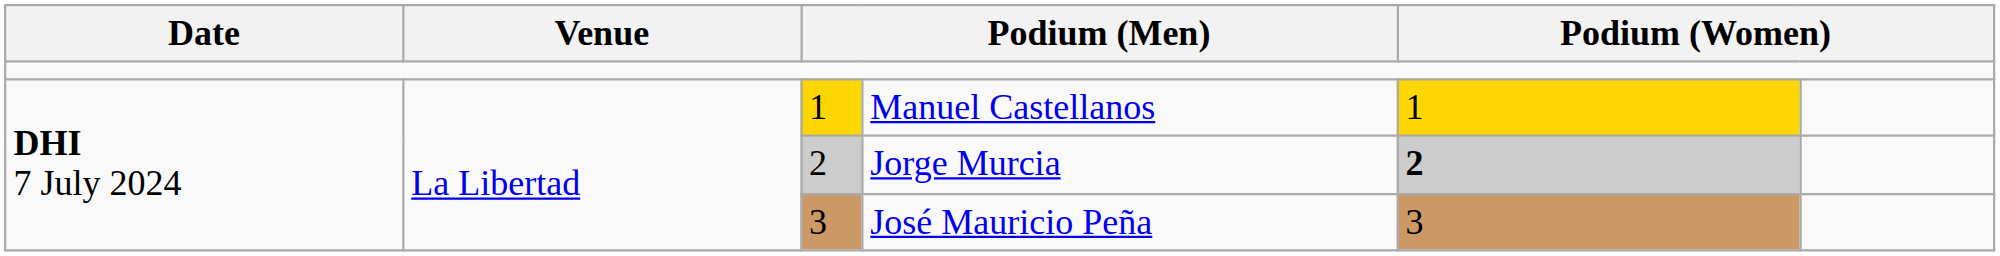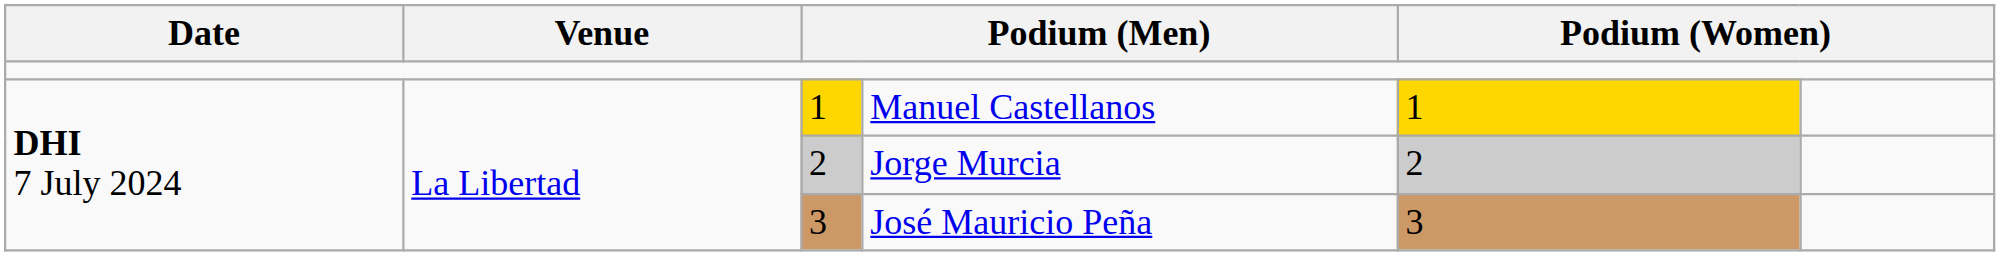(1414, 163) bold -> (1414, 163) normal
